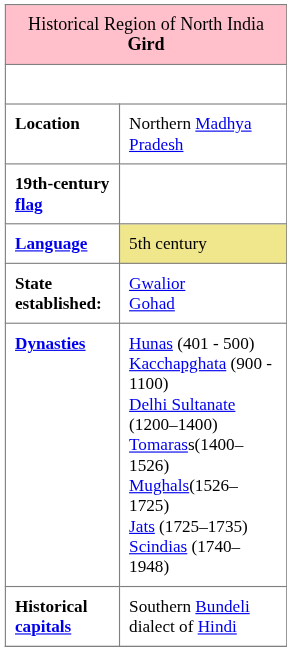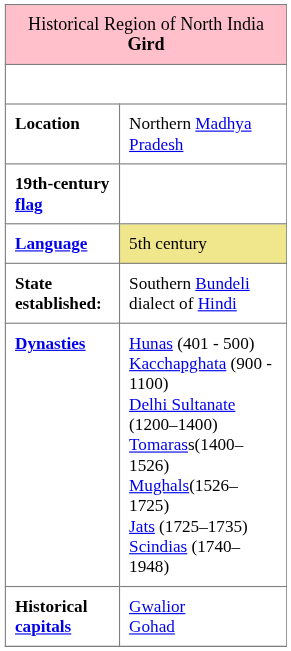(157, 293) Gwalior Gohad -> (189, 293) Southern Bundeli dialect of Hindi
(189, 616) Southern Bundeli dialect of Hindi -> (157, 616) Gwalior Gohad
